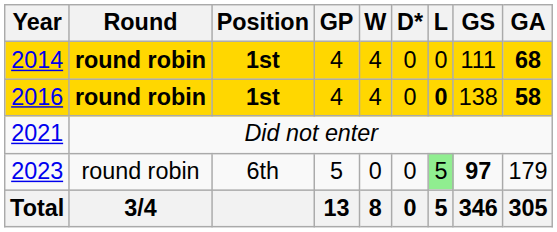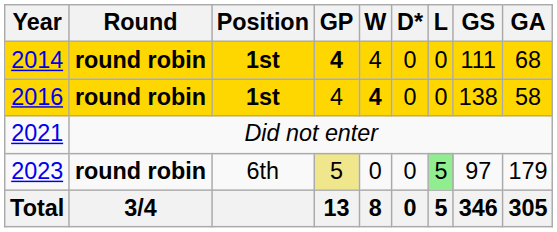(337, 60) normal -> (337, 60) bold
(528, 60) bold -> (528, 60) normal
(375, 97) normal -> (375, 97) bold
(441, 97) bold -> (441, 97) normal
(528, 97) bold -> (528, 97) normal
(140, 171) normal -> (140, 171) bold
(337, 171) no background -> (337, 171) khaki background
(478, 171) bold -> (478, 171) normal
